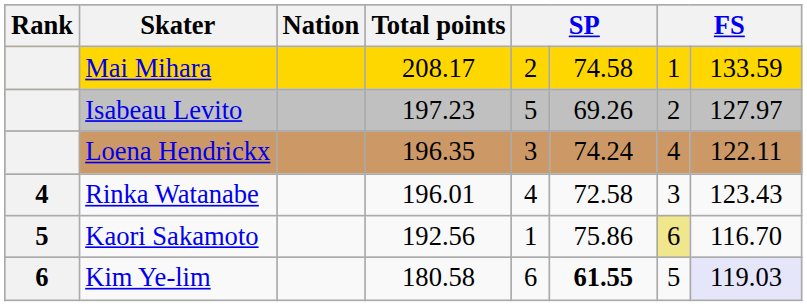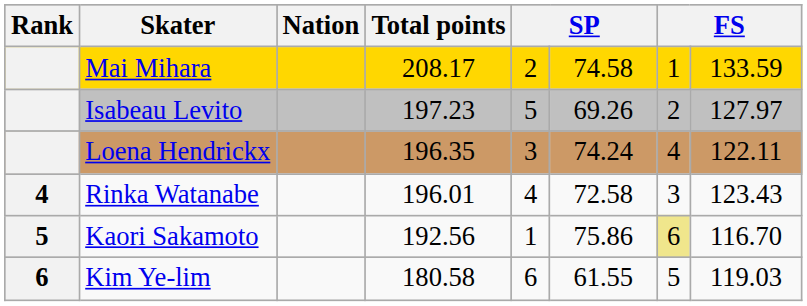(603, 278) bold -> (603, 278) normal
(746, 278) lavender background -> (746, 278) no background
